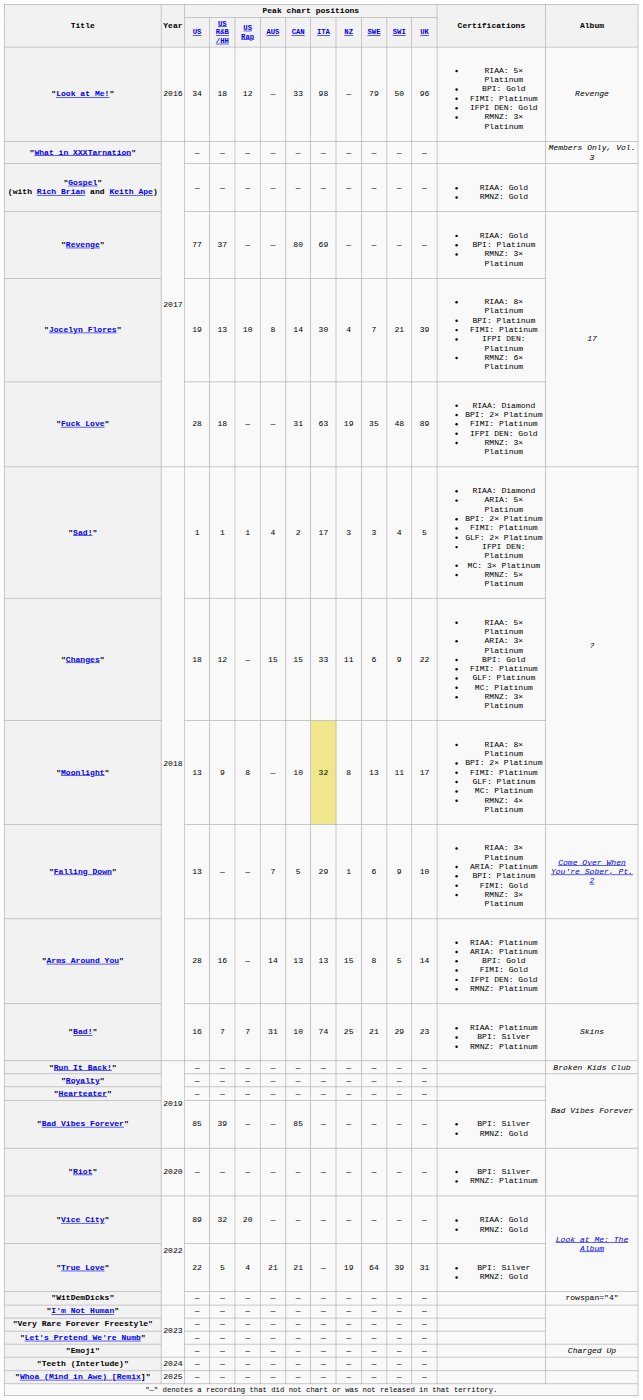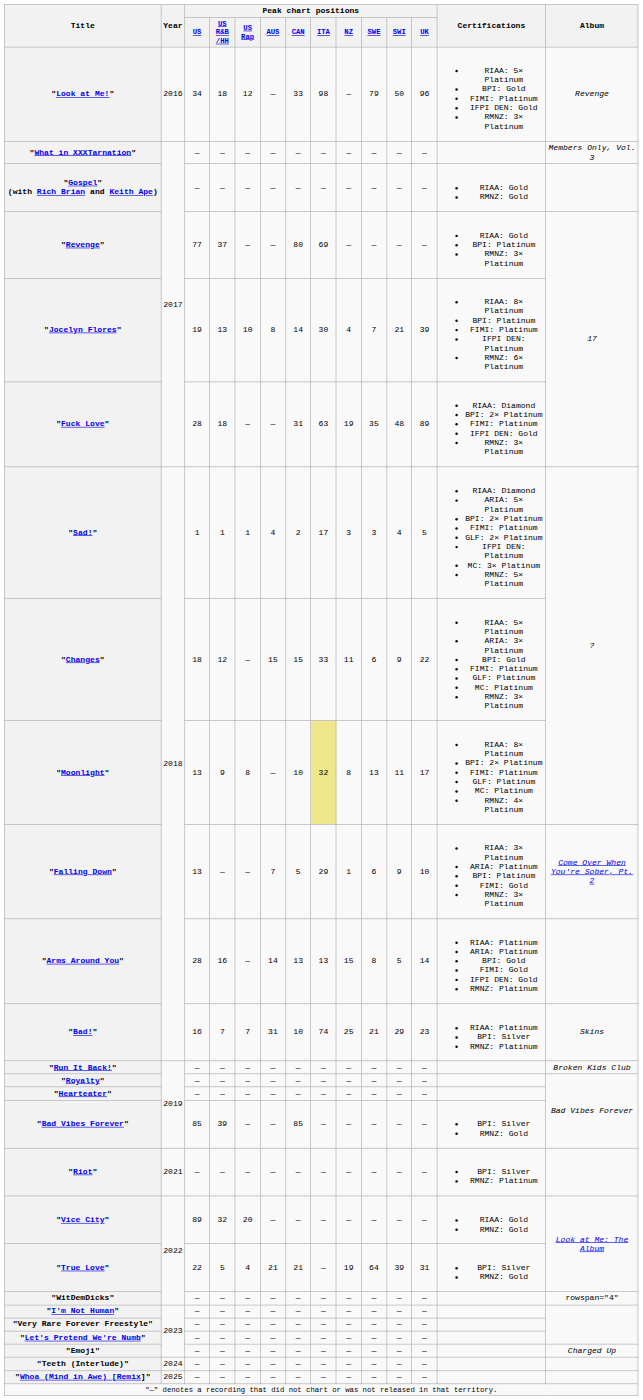(173, 1172) 2020 -> (173, 1172) 2021
